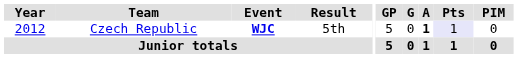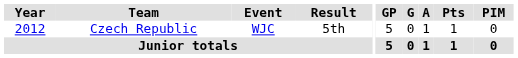(263, 29) bold -> (263, 29) normal
(426, 29) bold -> (426, 29) normal
(454, 29) lavender background -> (454, 29) no background
